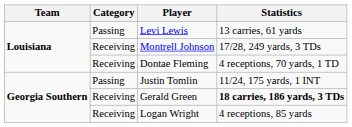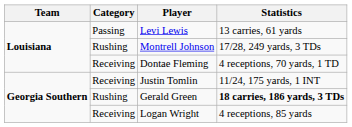(114, 46) Receiving -> (110, 46) Rushing
(108, 80) Passing -> (114, 80) Receiving
(114, 97) Receiving -> (110, 97) Rushing
